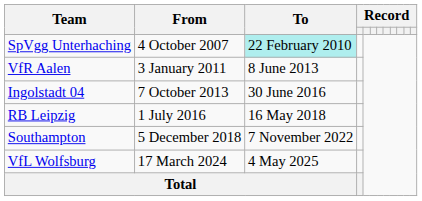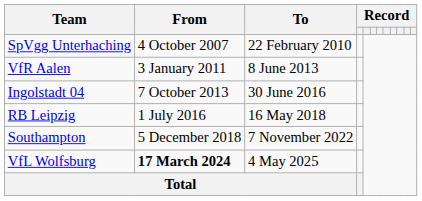(300, 45) paleturquoise background -> (300, 45) no background
(182, 161) normal -> (184, 161) bold
